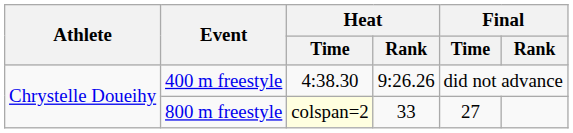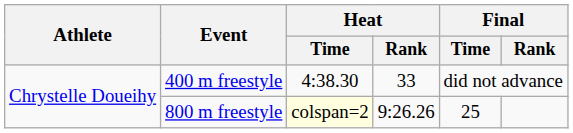(406, 80) 9:26.26 -> (406, 80) 33
(406, 112) 33 -> (406, 112) 9:26.26
(470, 112) 27 -> (470, 112) 25
